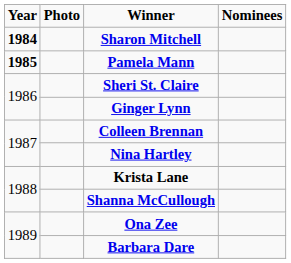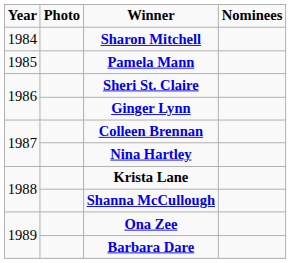(22, 39) bold -> (22, 39) normal
(22, 62) bold -> (22, 62) normal
